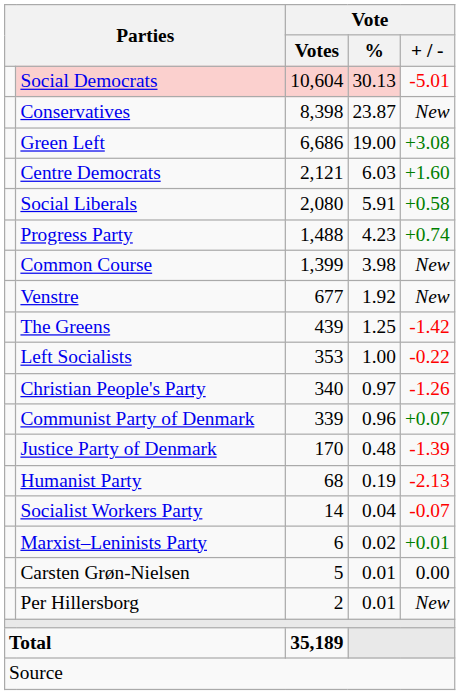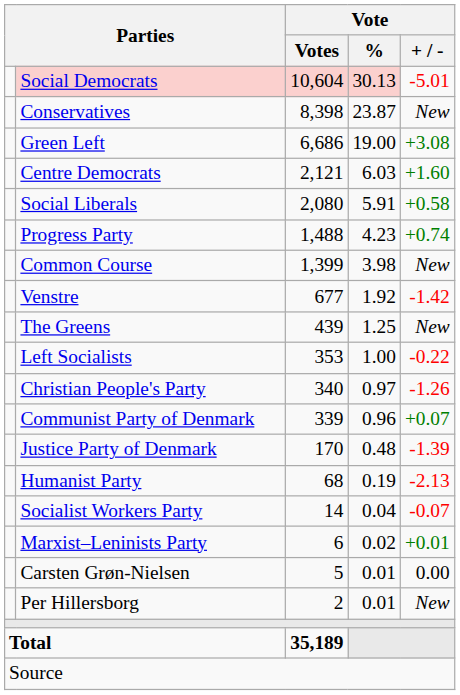(432, 296) New -> (430, 296) -1.42
(430, 326) -1.42 -> (432, 326) New
